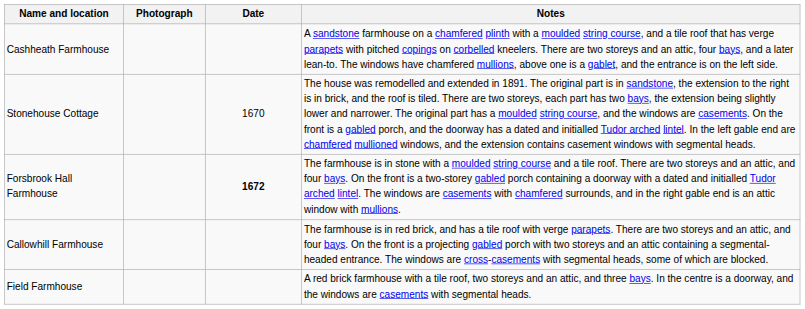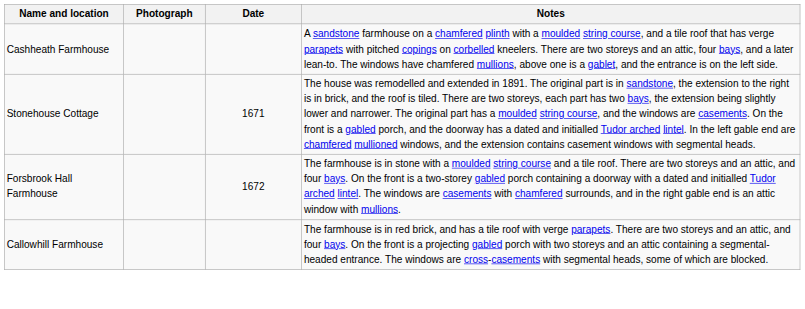(253, 114) 1670 -> (253, 114) 1671
(253, 187) bold -> (253, 187) normal
- row: (44, 287)
